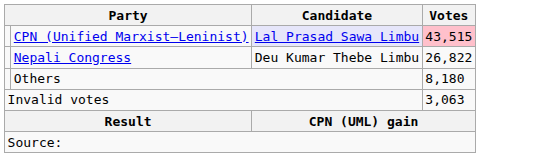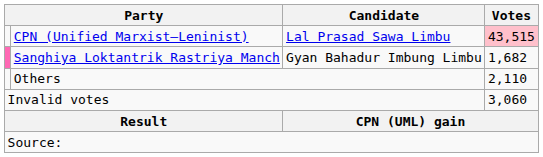(337, 36) lavender background -> (368, 36) no background
- row: (72, 57)
+ row: (147, 57)
(445, 79) 8,180 -> (508, 79) 2,110
(445, 100) 3,063 -> (508, 100) 3,060
